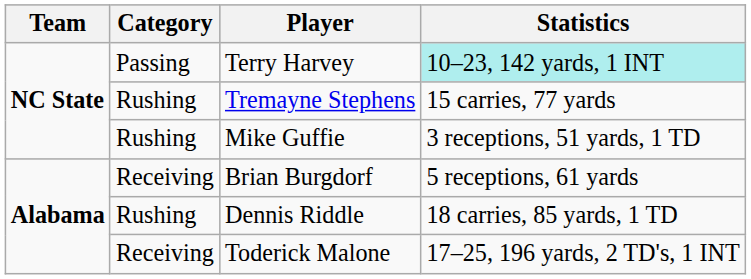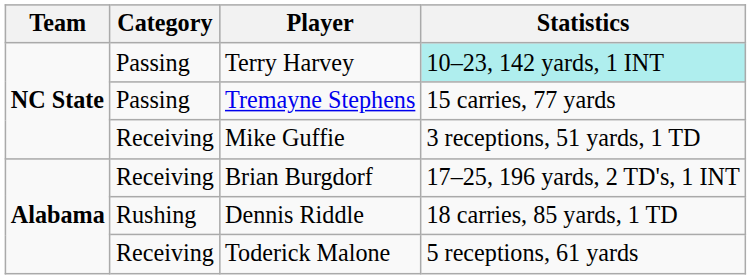(156, 100) Rushing -> (153, 100) Passing
(156, 138) Rushing -> (165, 138) Receiving
(532, 177) 5 receptions, 61 yards -> (583, 177) 17–25, 196 yards, 2 TD's, 1 INT
(583, 253) 17–25, 196 yards, 2 TD's, 1 INT -> (532, 253) 5 receptions, 61 yards
